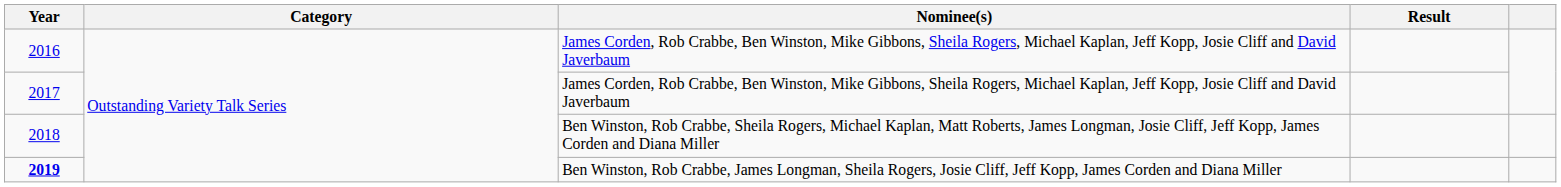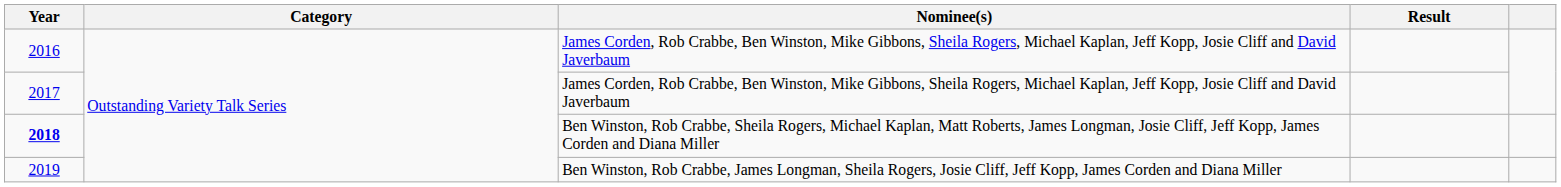(44, 135) normal -> (44, 135) bold
(44, 169) bold -> (44, 169) normal
